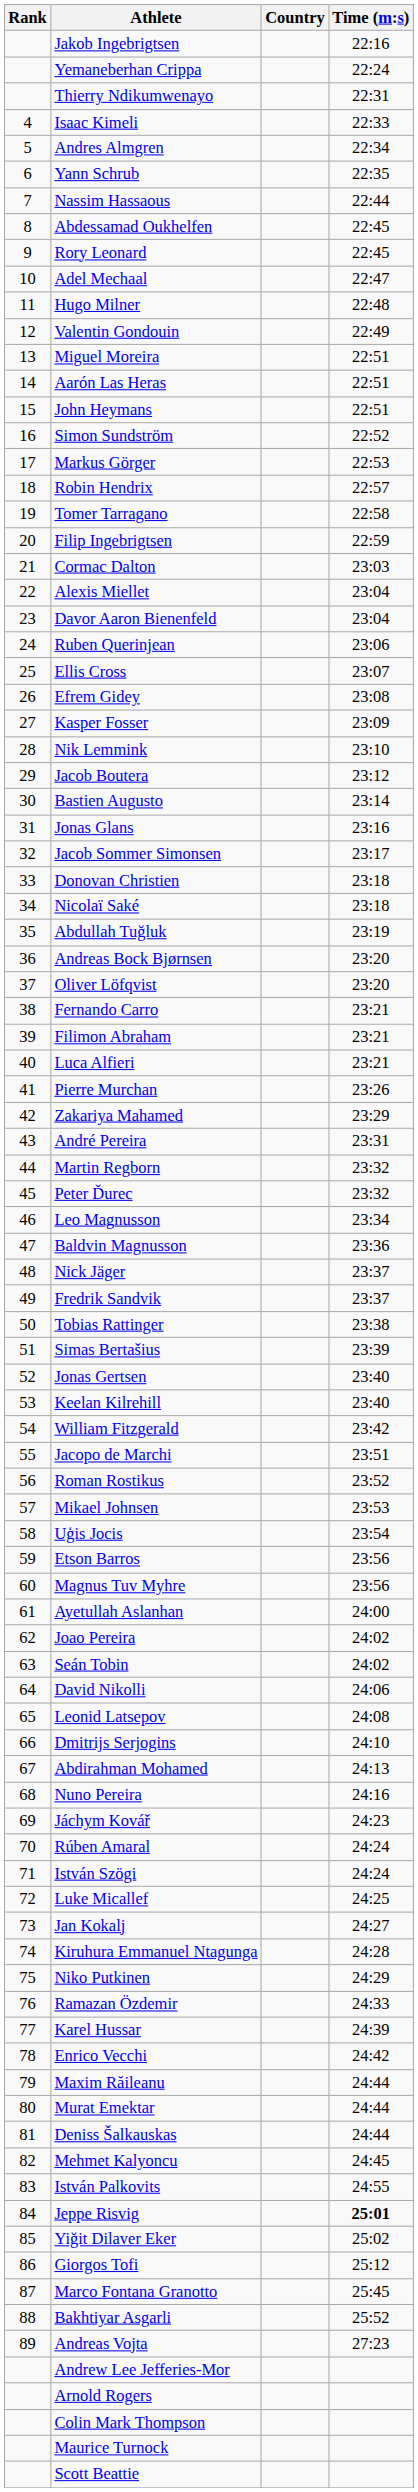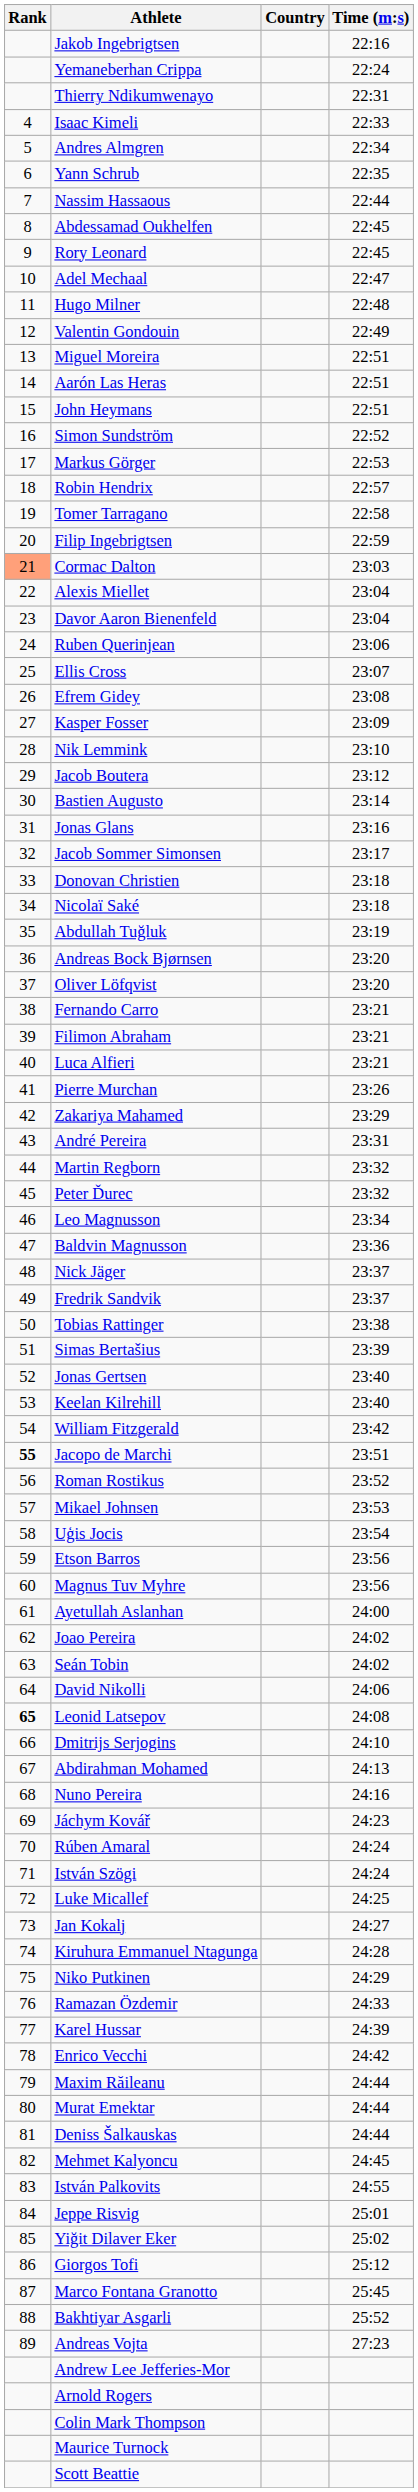(28, 566) no background -> (28, 566) lightsalmon background
(28, 1455) normal -> (28, 1455) bold
(28, 1716) normal -> (28, 1716) bold
(371, 2213) bold -> (371, 2213) normal
